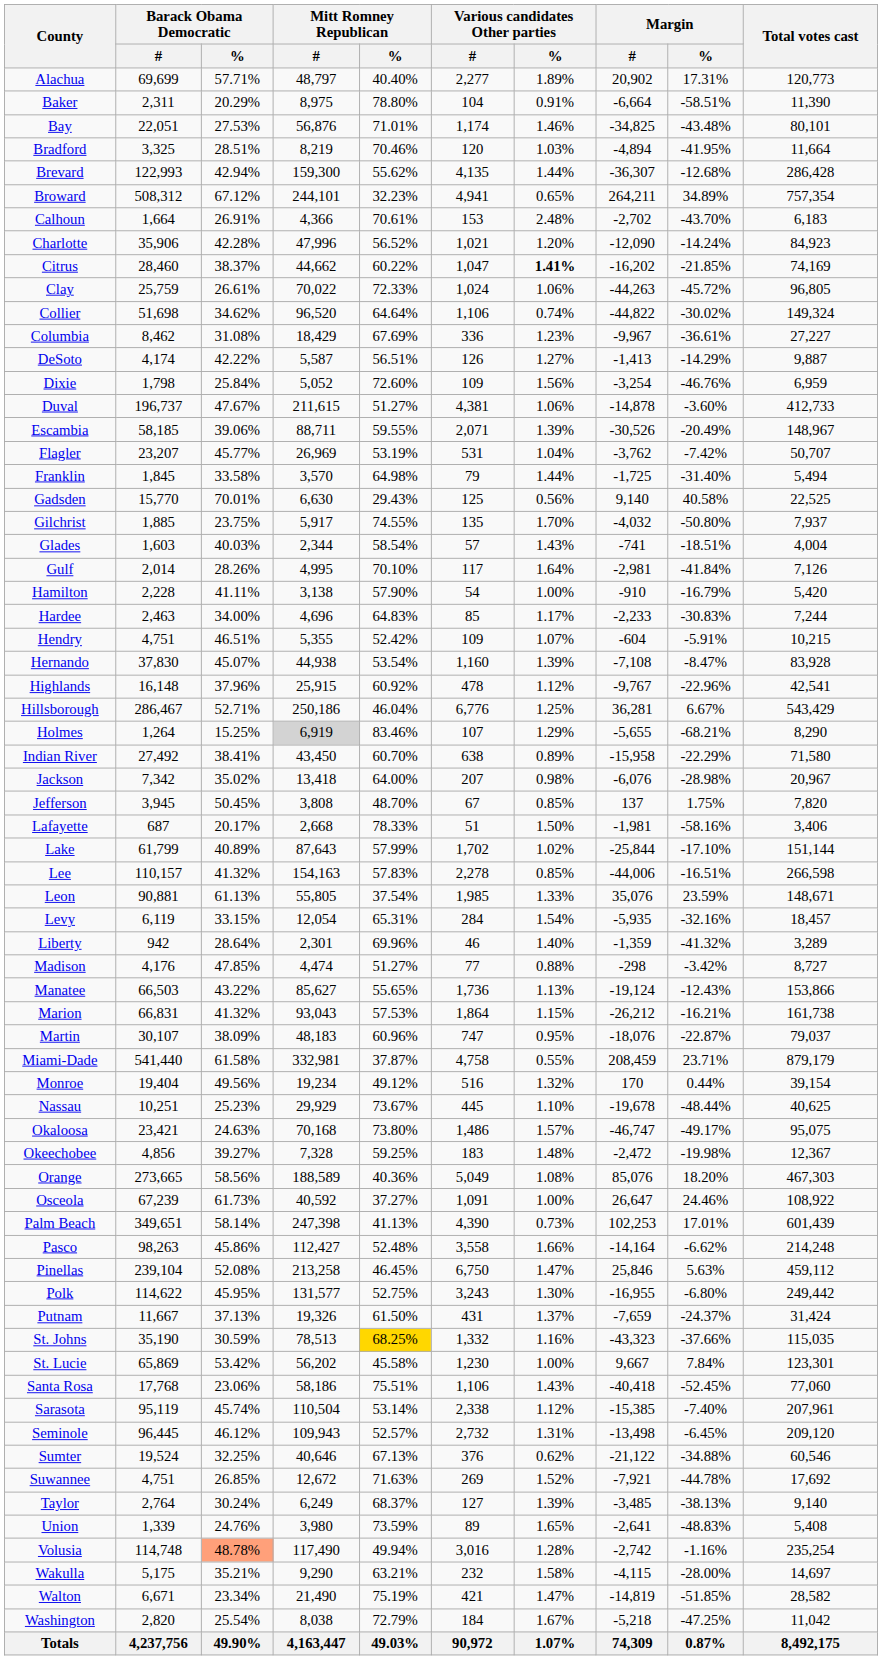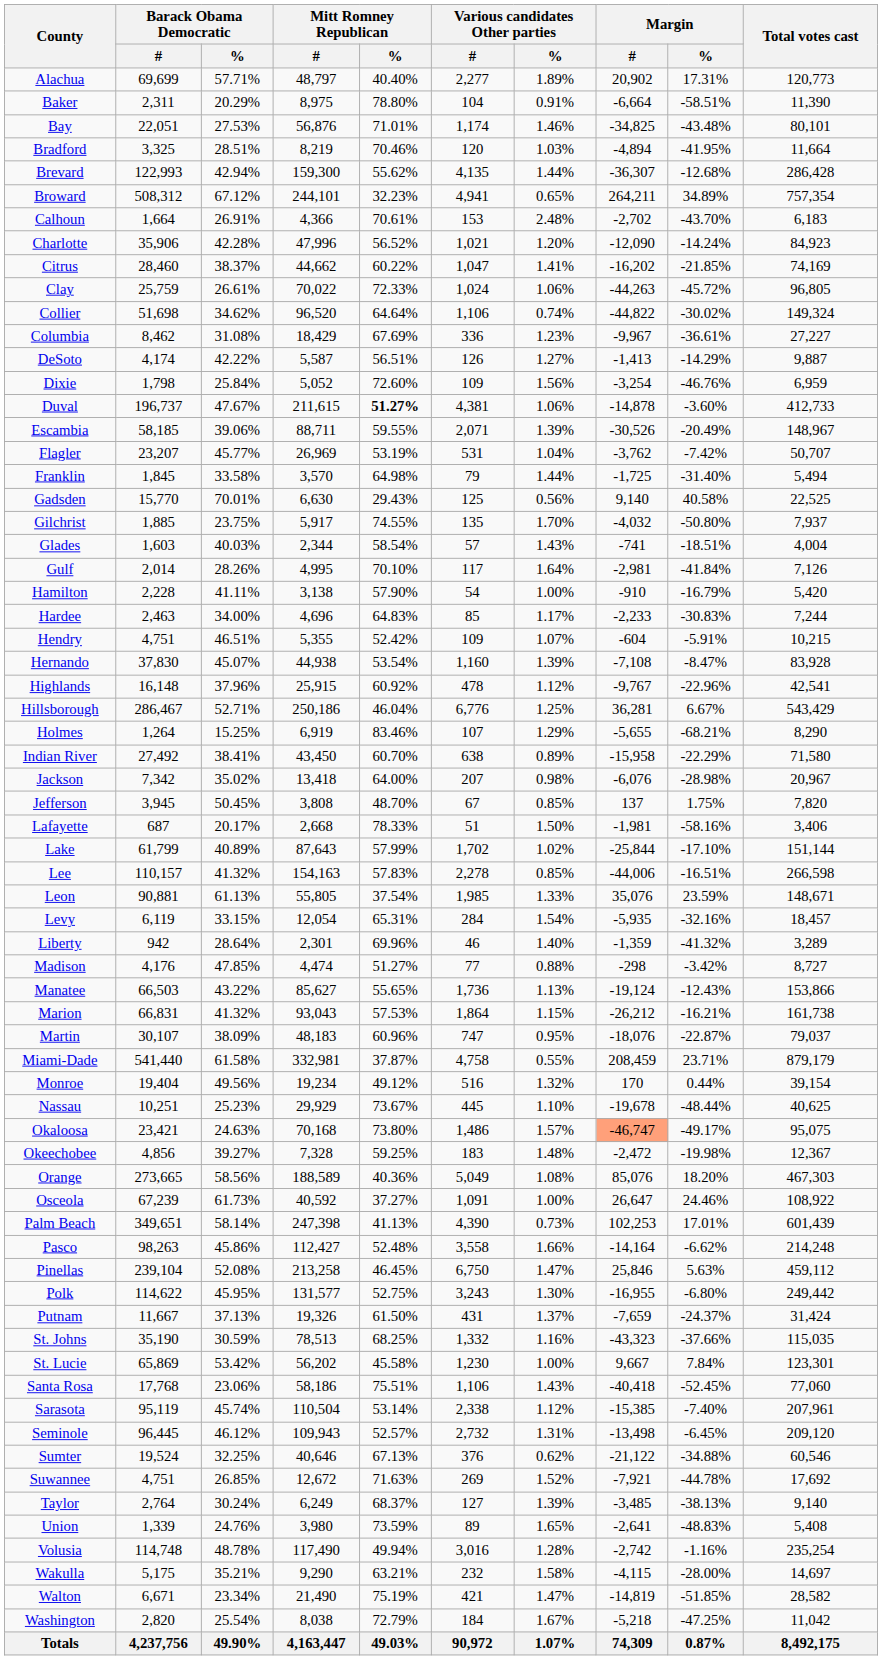(555, 266) bold -> (555, 266) normal
(395, 406) normal -> (395, 406) bold
(316, 733) lightgrey background -> (316, 733) no background
(632, 1129) no background -> (632, 1129) lightsalmon background
(395, 1340) gold background -> (395, 1340) no background
(237, 1550) lightsalmon background -> (237, 1550) no background
